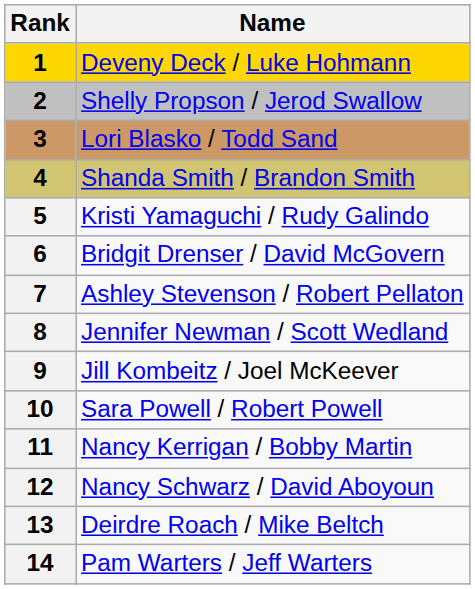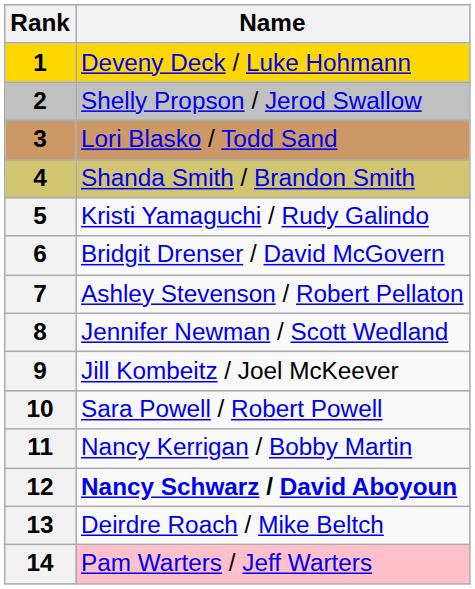(257, 486) normal -> (269, 486) bold
(227, 563) no background -> (227, 563) pink background
